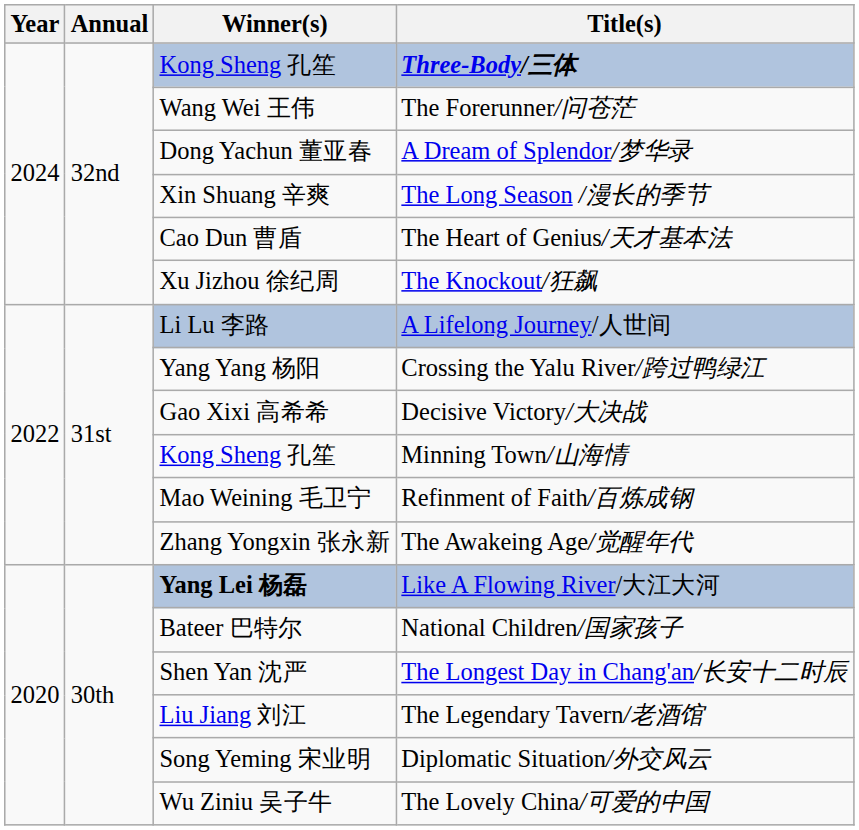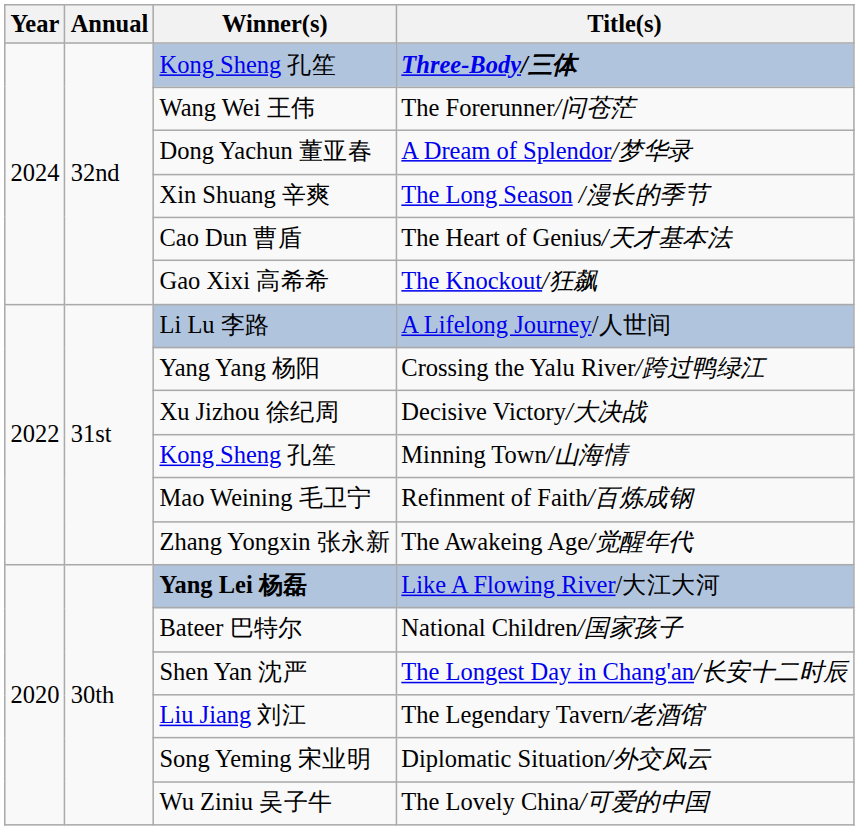(249, 281) Xu Jizhou 徐纪周 -> (245, 281) Gao Xixi 高希希
(245, 411) Gao Xixi 高希希 -> (249, 411) Xu Jizhou 徐纪周
